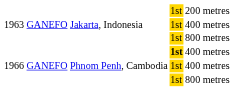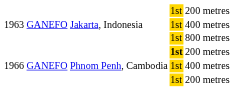(207, 52) 400 metres -> (207, 52) 200 metres
(207, 80) 800 metres -> (207, 80) 200 metres
